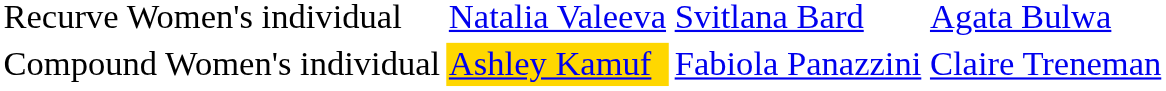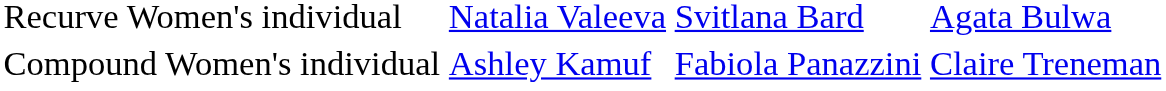(550, 63) gold background -> (550, 63) no background
